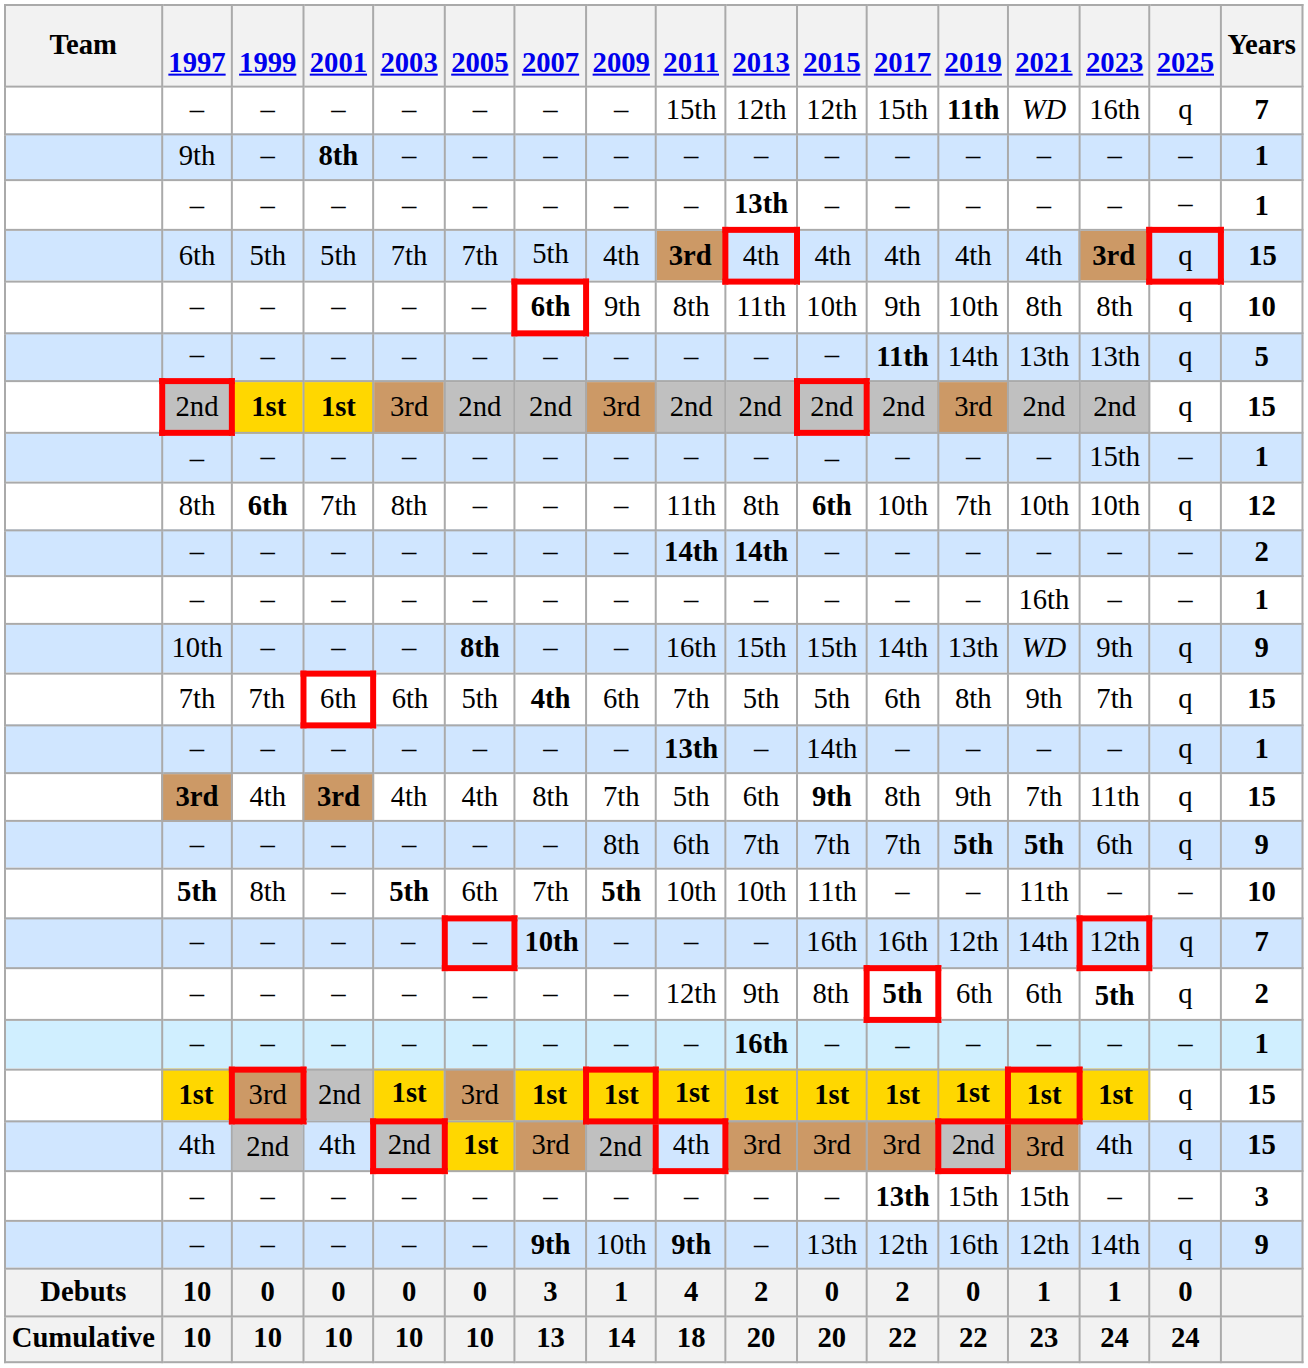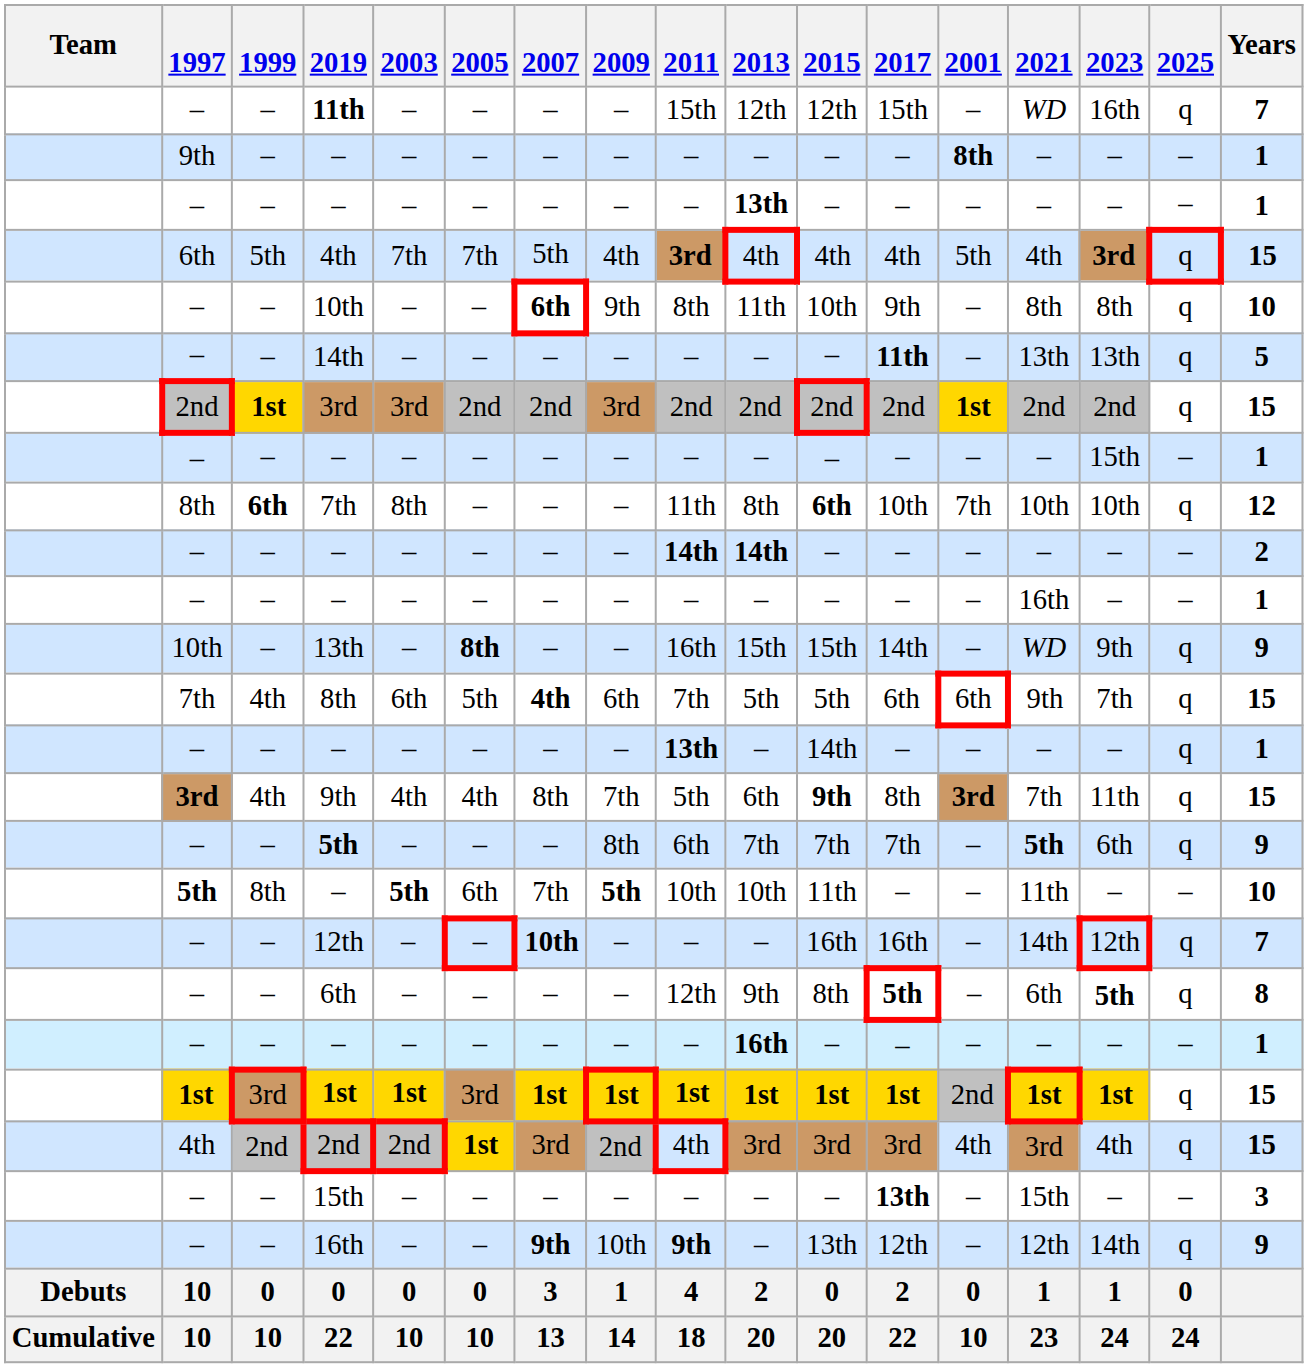columns swapped: (338, 62) <-> (973, 62)
(267, 698) 7th -> (268, 698) 4th
(1262, 994) 2 -> (1262, 994) 8
